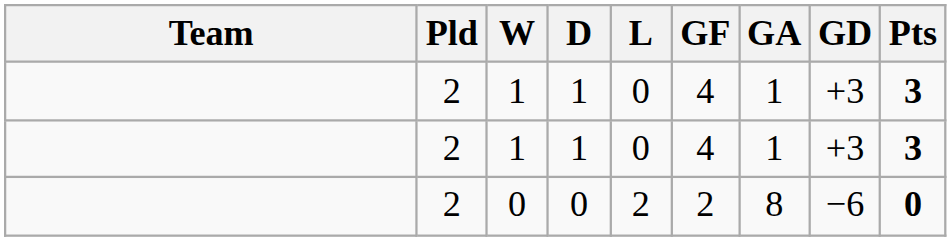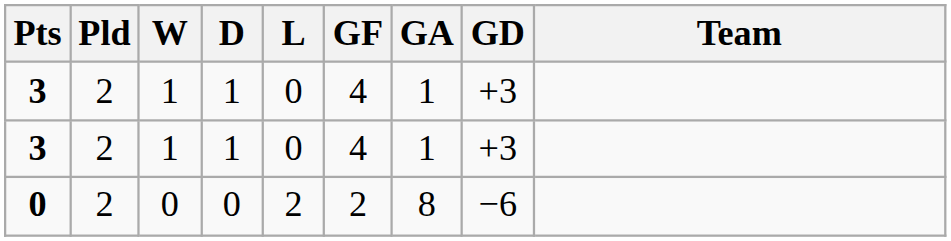columns swapped: (211, 33) <-> (913, 33)
